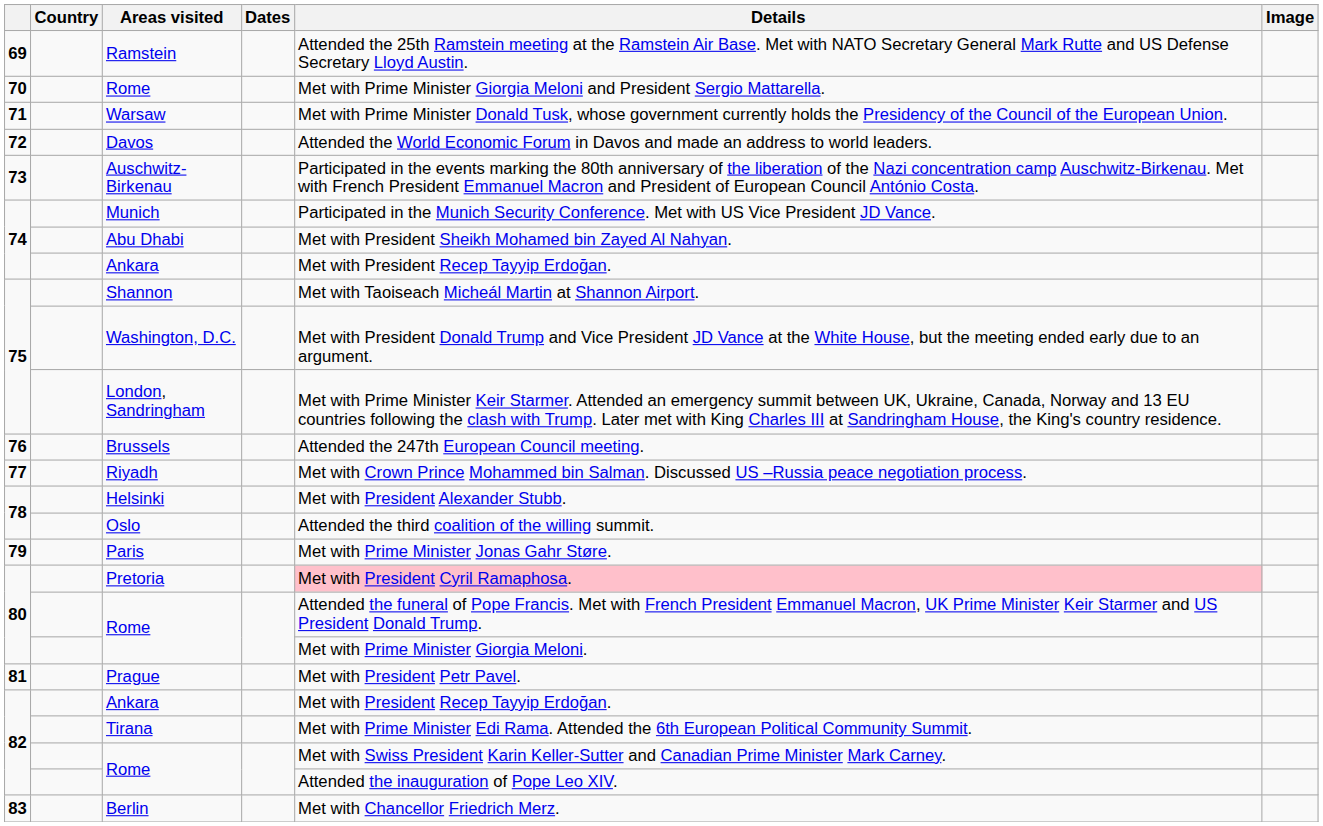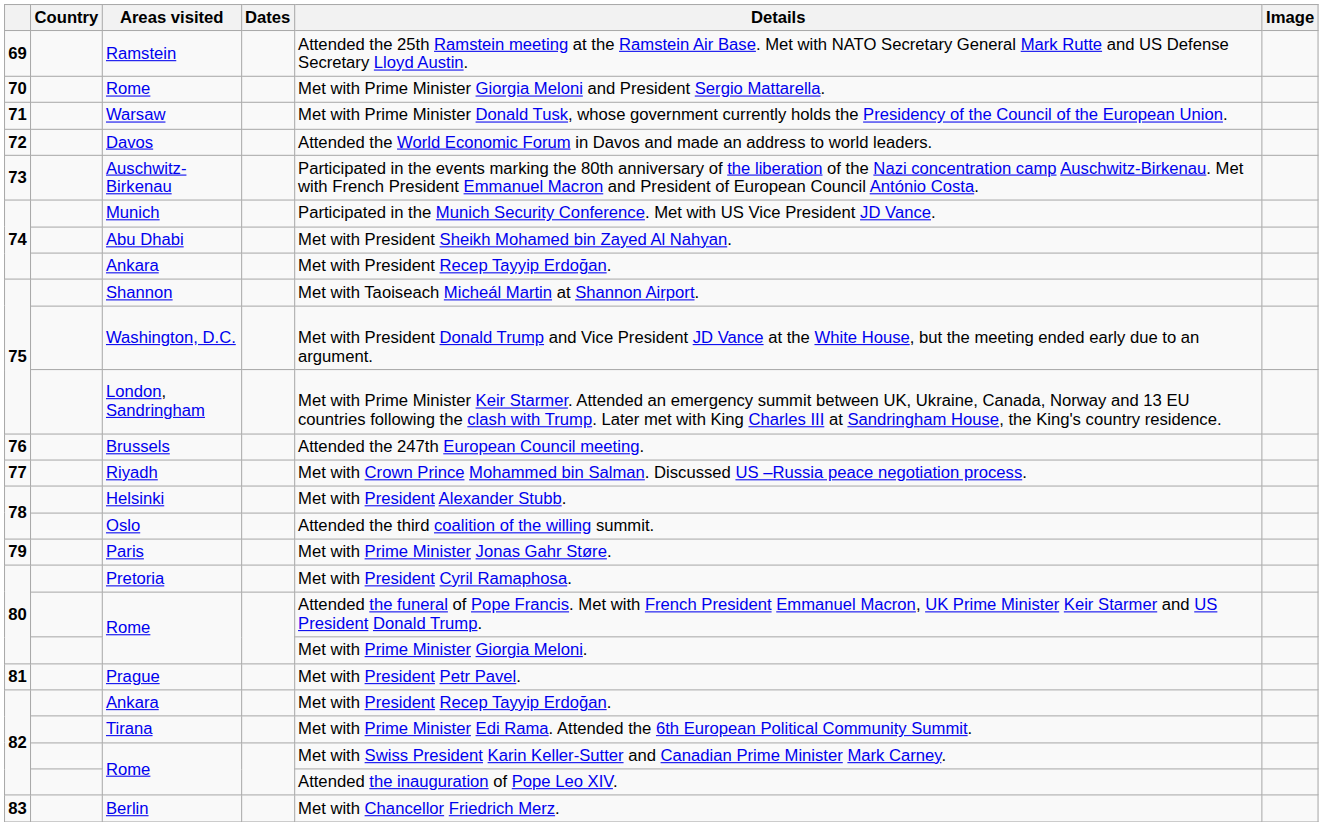(435, 578) pink background -> (435, 578) no background
